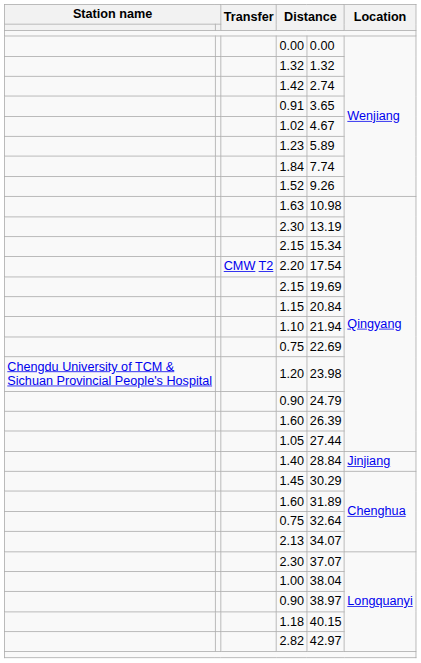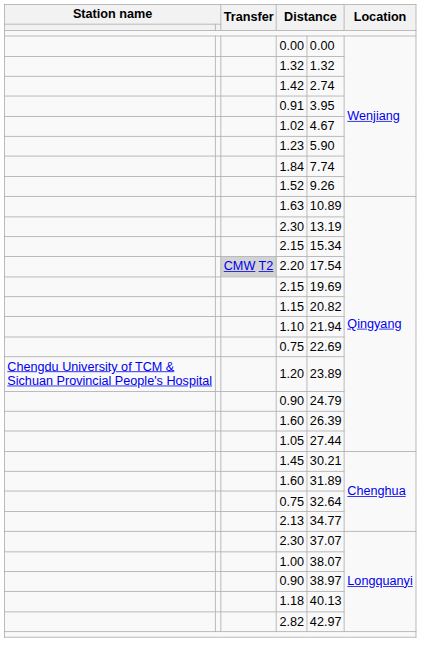(322, 106) 3.65 -> (322, 106) 3.95
(322, 146) 5.89 -> (322, 146) 5.90
(326, 206) 10.98 -> (326, 206) 10.89
(249, 266) no background -> (249, 266) lightgrey background
(326, 306) 20.84 -> (326, 306) 20.82
(326, 374) 23.98 -> (326, 374) 23.89
- row: (110, 461)
(326, 481) 30.29 -> (326, 461) 30.21
(326, 541) 34.07 -> (326, 521) 34.77
(326, 581) 38.04 -> (326, 561) 38.07
(326, 621) 40.15 -> (326, 601) 40.13
